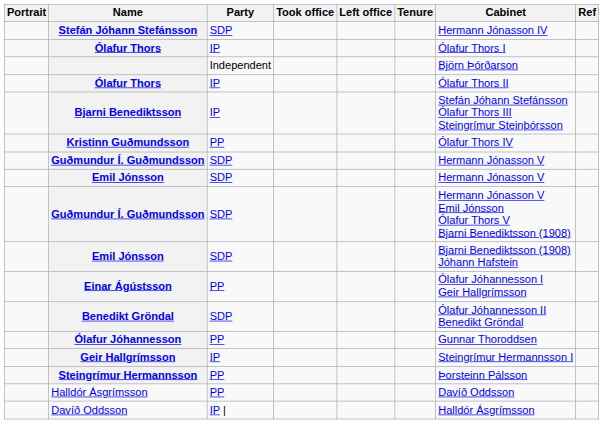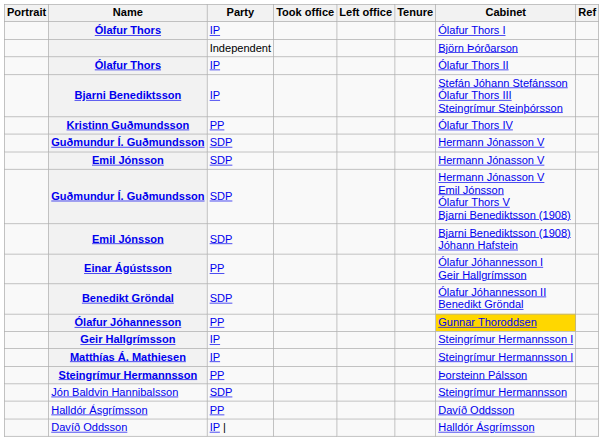- row: (128, 30)
(488, 340) no background -> (488, 322) gold background
+ row: (128, 357)
+ row: (115, 392)
